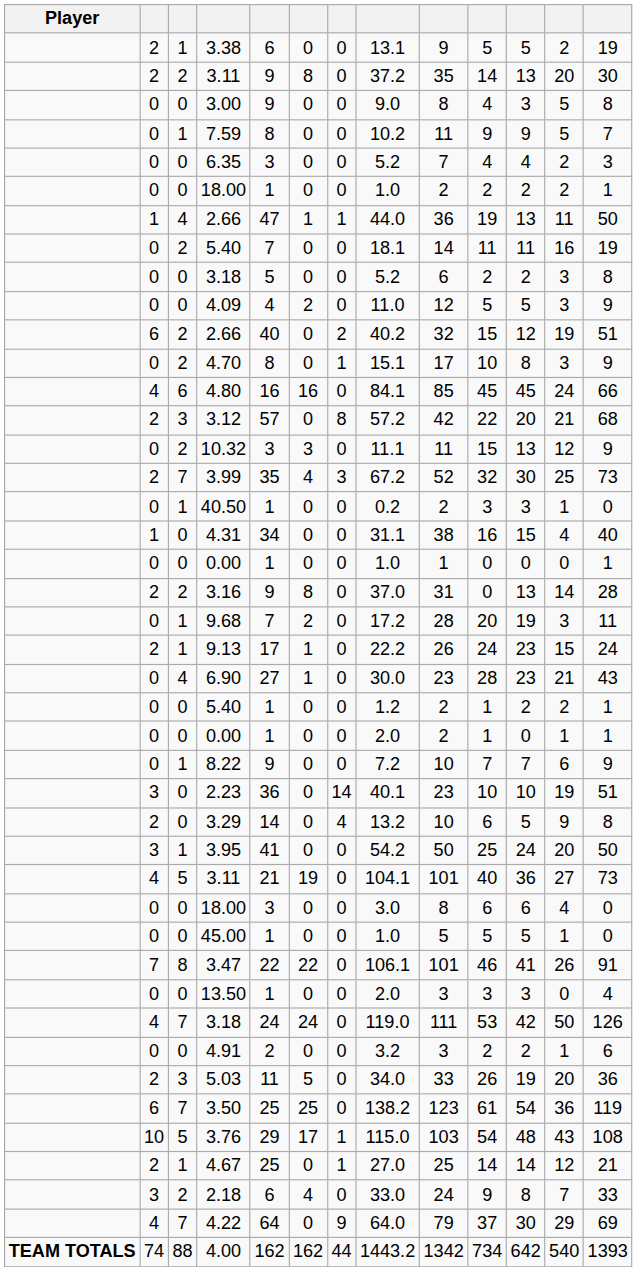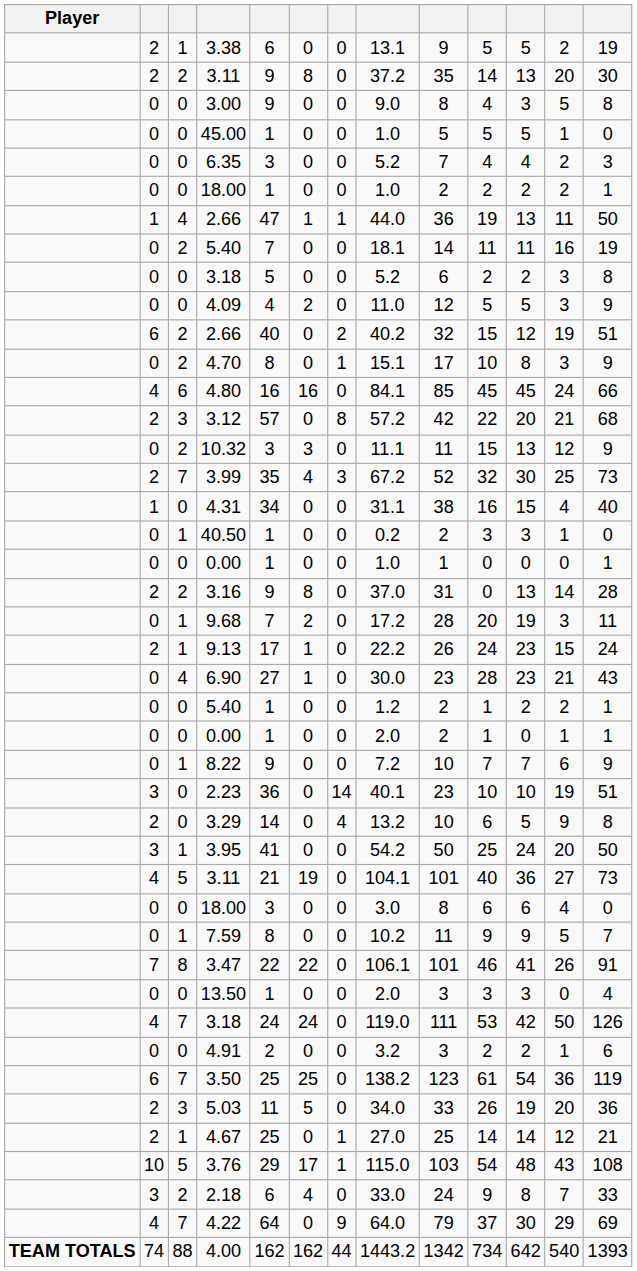rows swapped: (182, 133) <-> (182, 936)
rows swapped: (182, 506) <-> (182, 534)
rows swapped: (182, 1108) <-> (182, 1079)
rows swapped: (182, 1137) <-> (182, 1165)
